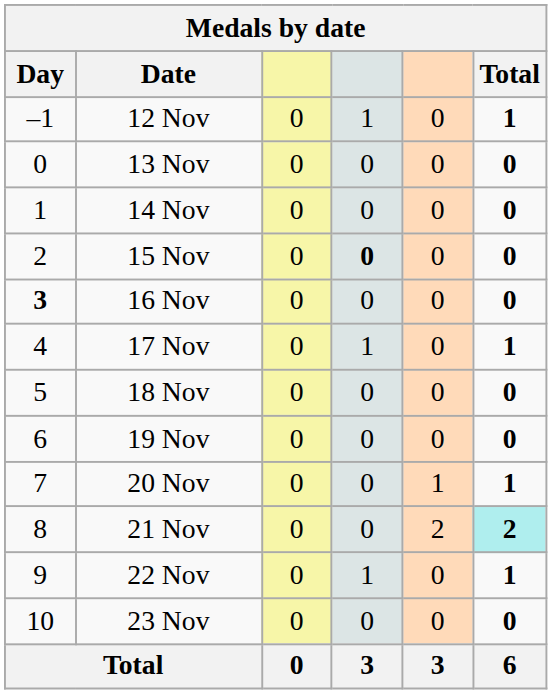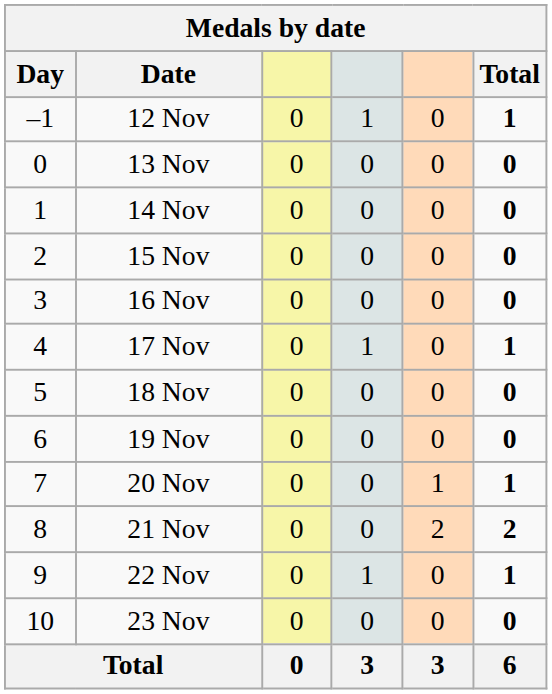(367, 255) bold -> (367, 255) normal
(40, 301) bold -> (40, 301) normal
(510, 529) paleturquoise background -> (510, 529) no background
